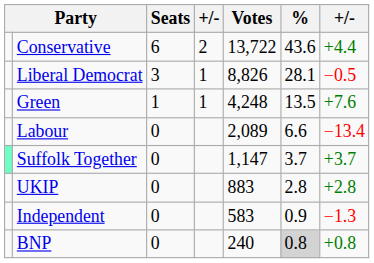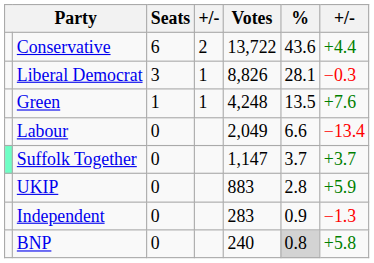(340, 74) −0.5 -> (340, 74) −0.3
(248, 131) 2,089 -> (248, 131) 2,049
(340, 187) +2.8 -> (340, 187) +5.9
(241, 215) 583 -> (241, 215) 283
(340, 243) +0.8 -> (340, 243) +5.8
